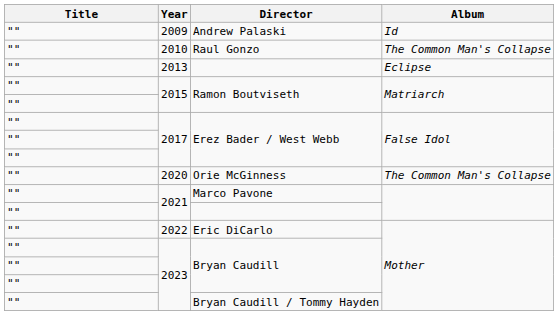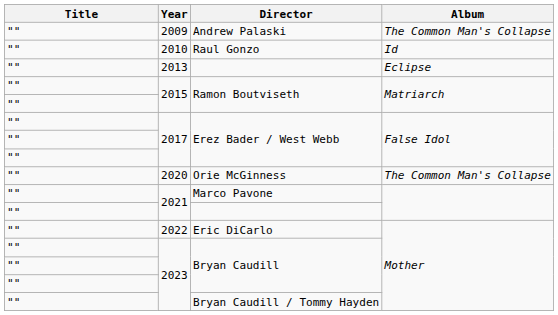(391, 31) Id -> (468, 31) The Common Man's Collapse
(468, 49) The Common Man's Collapse -> (391, 49) Id
